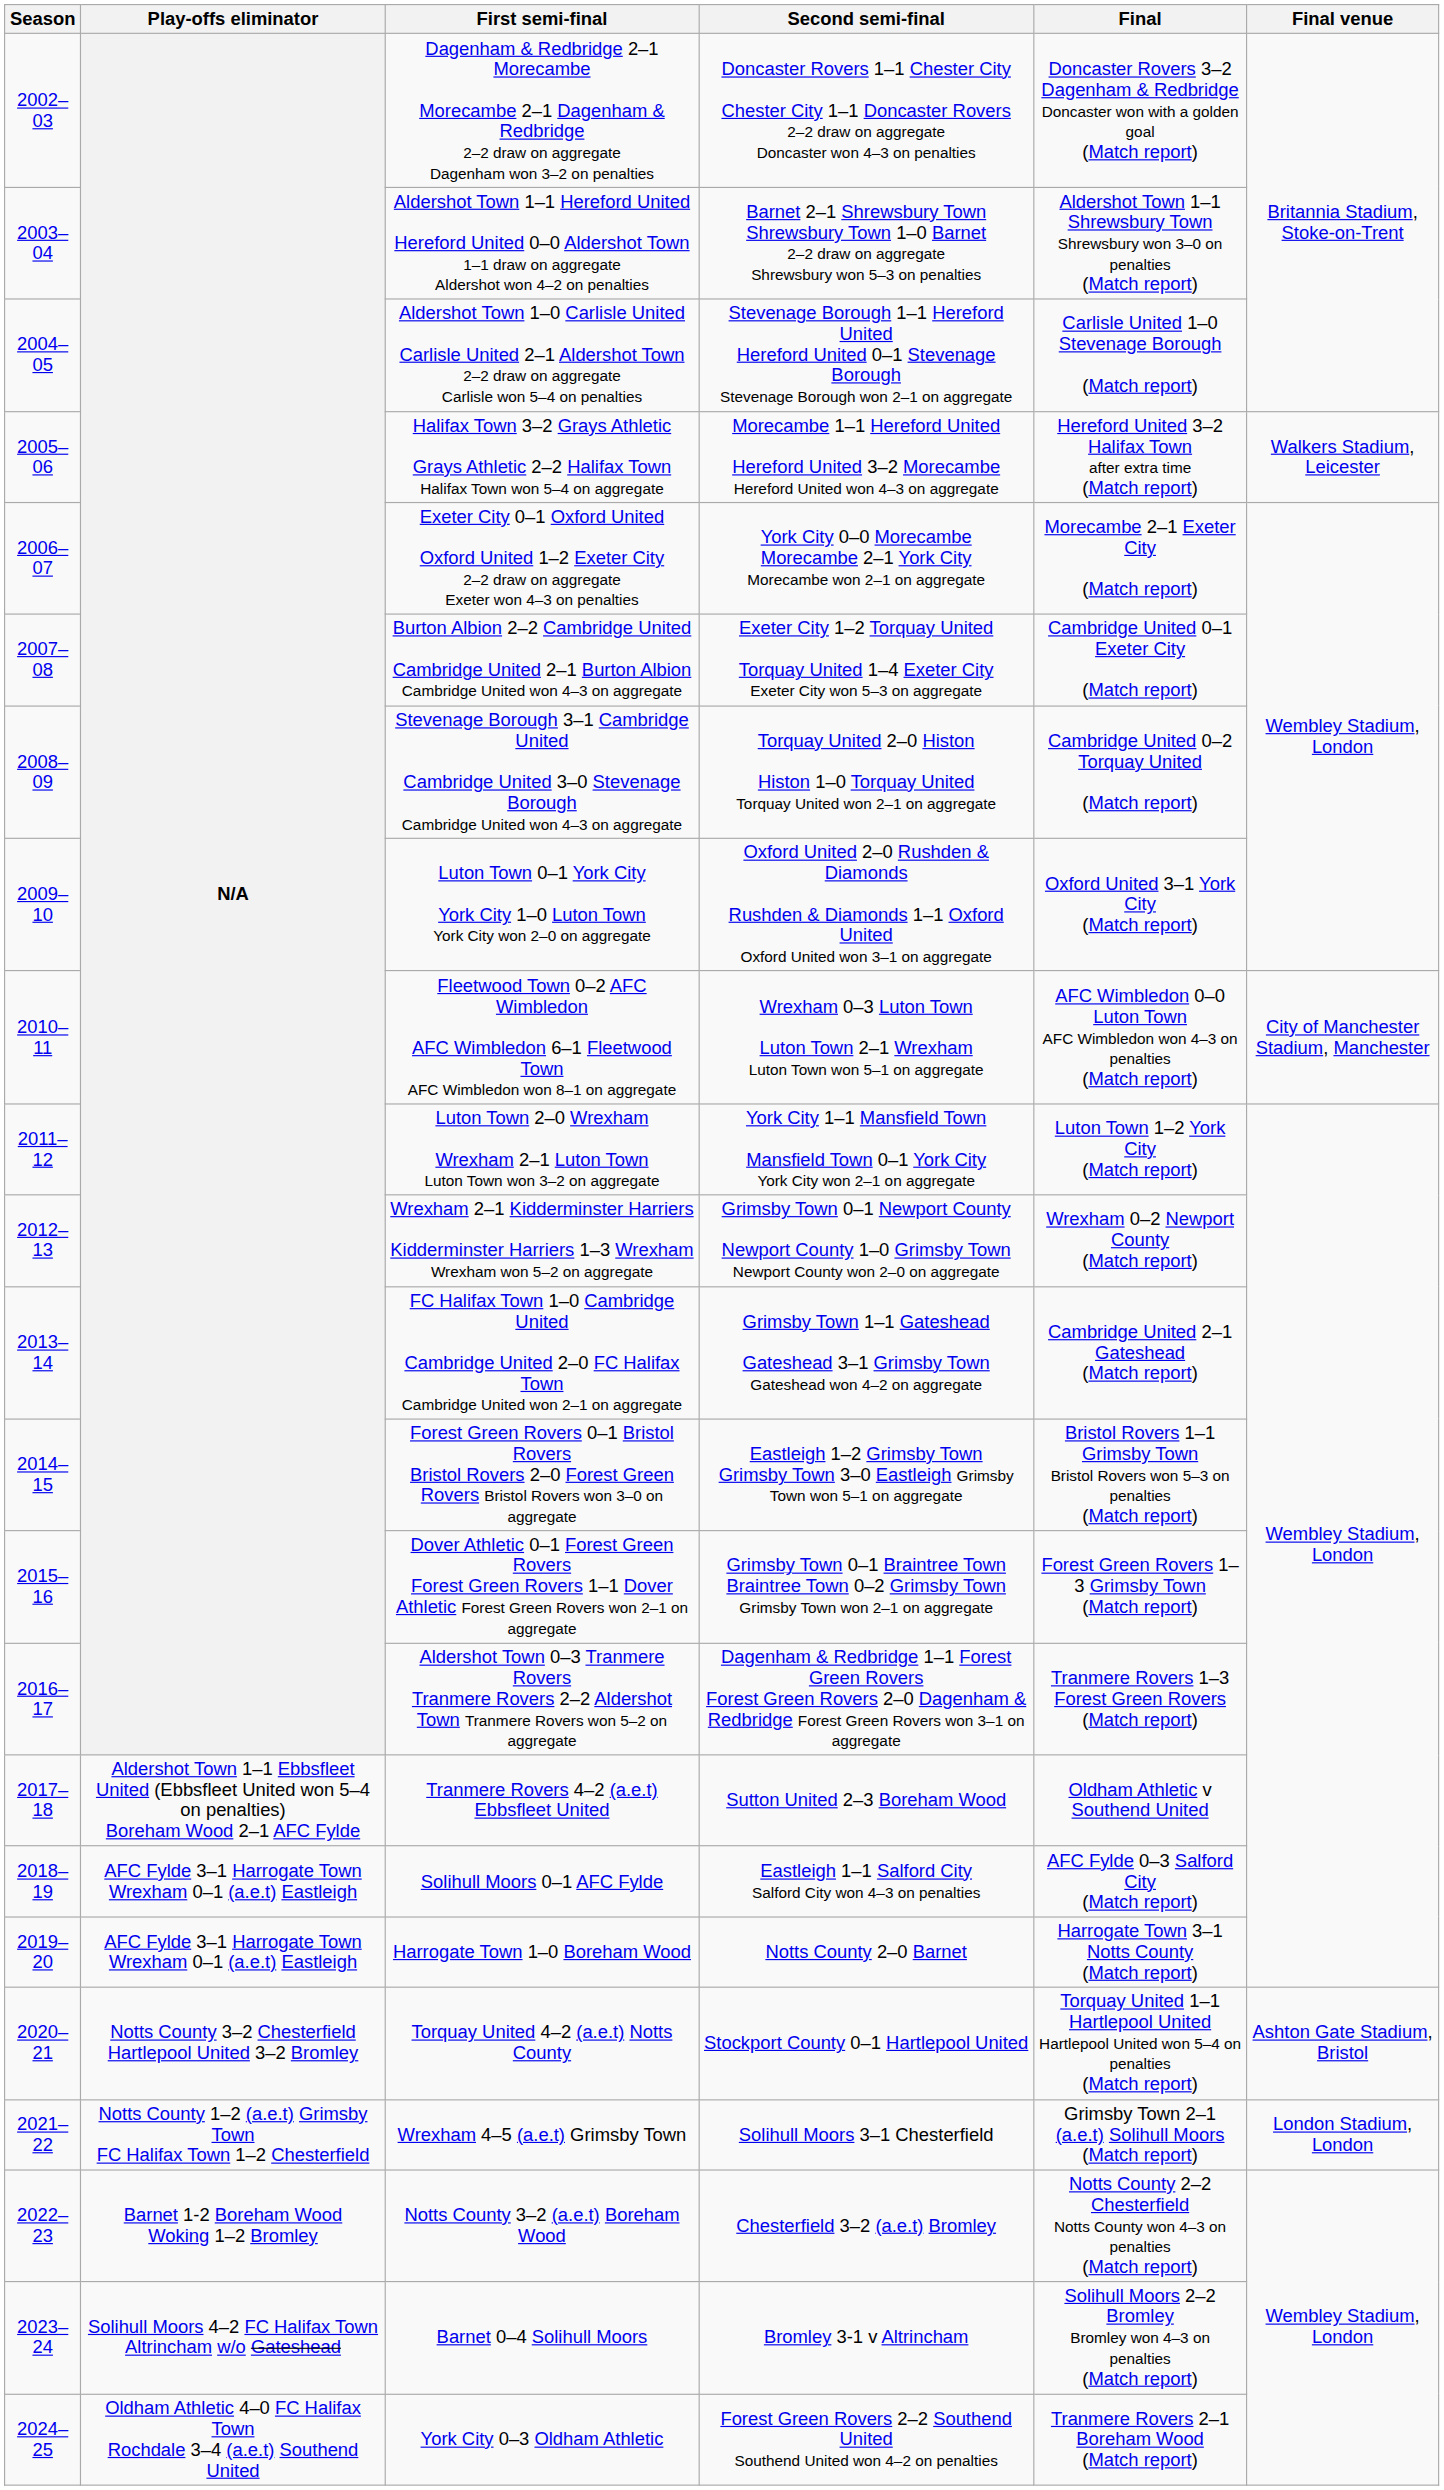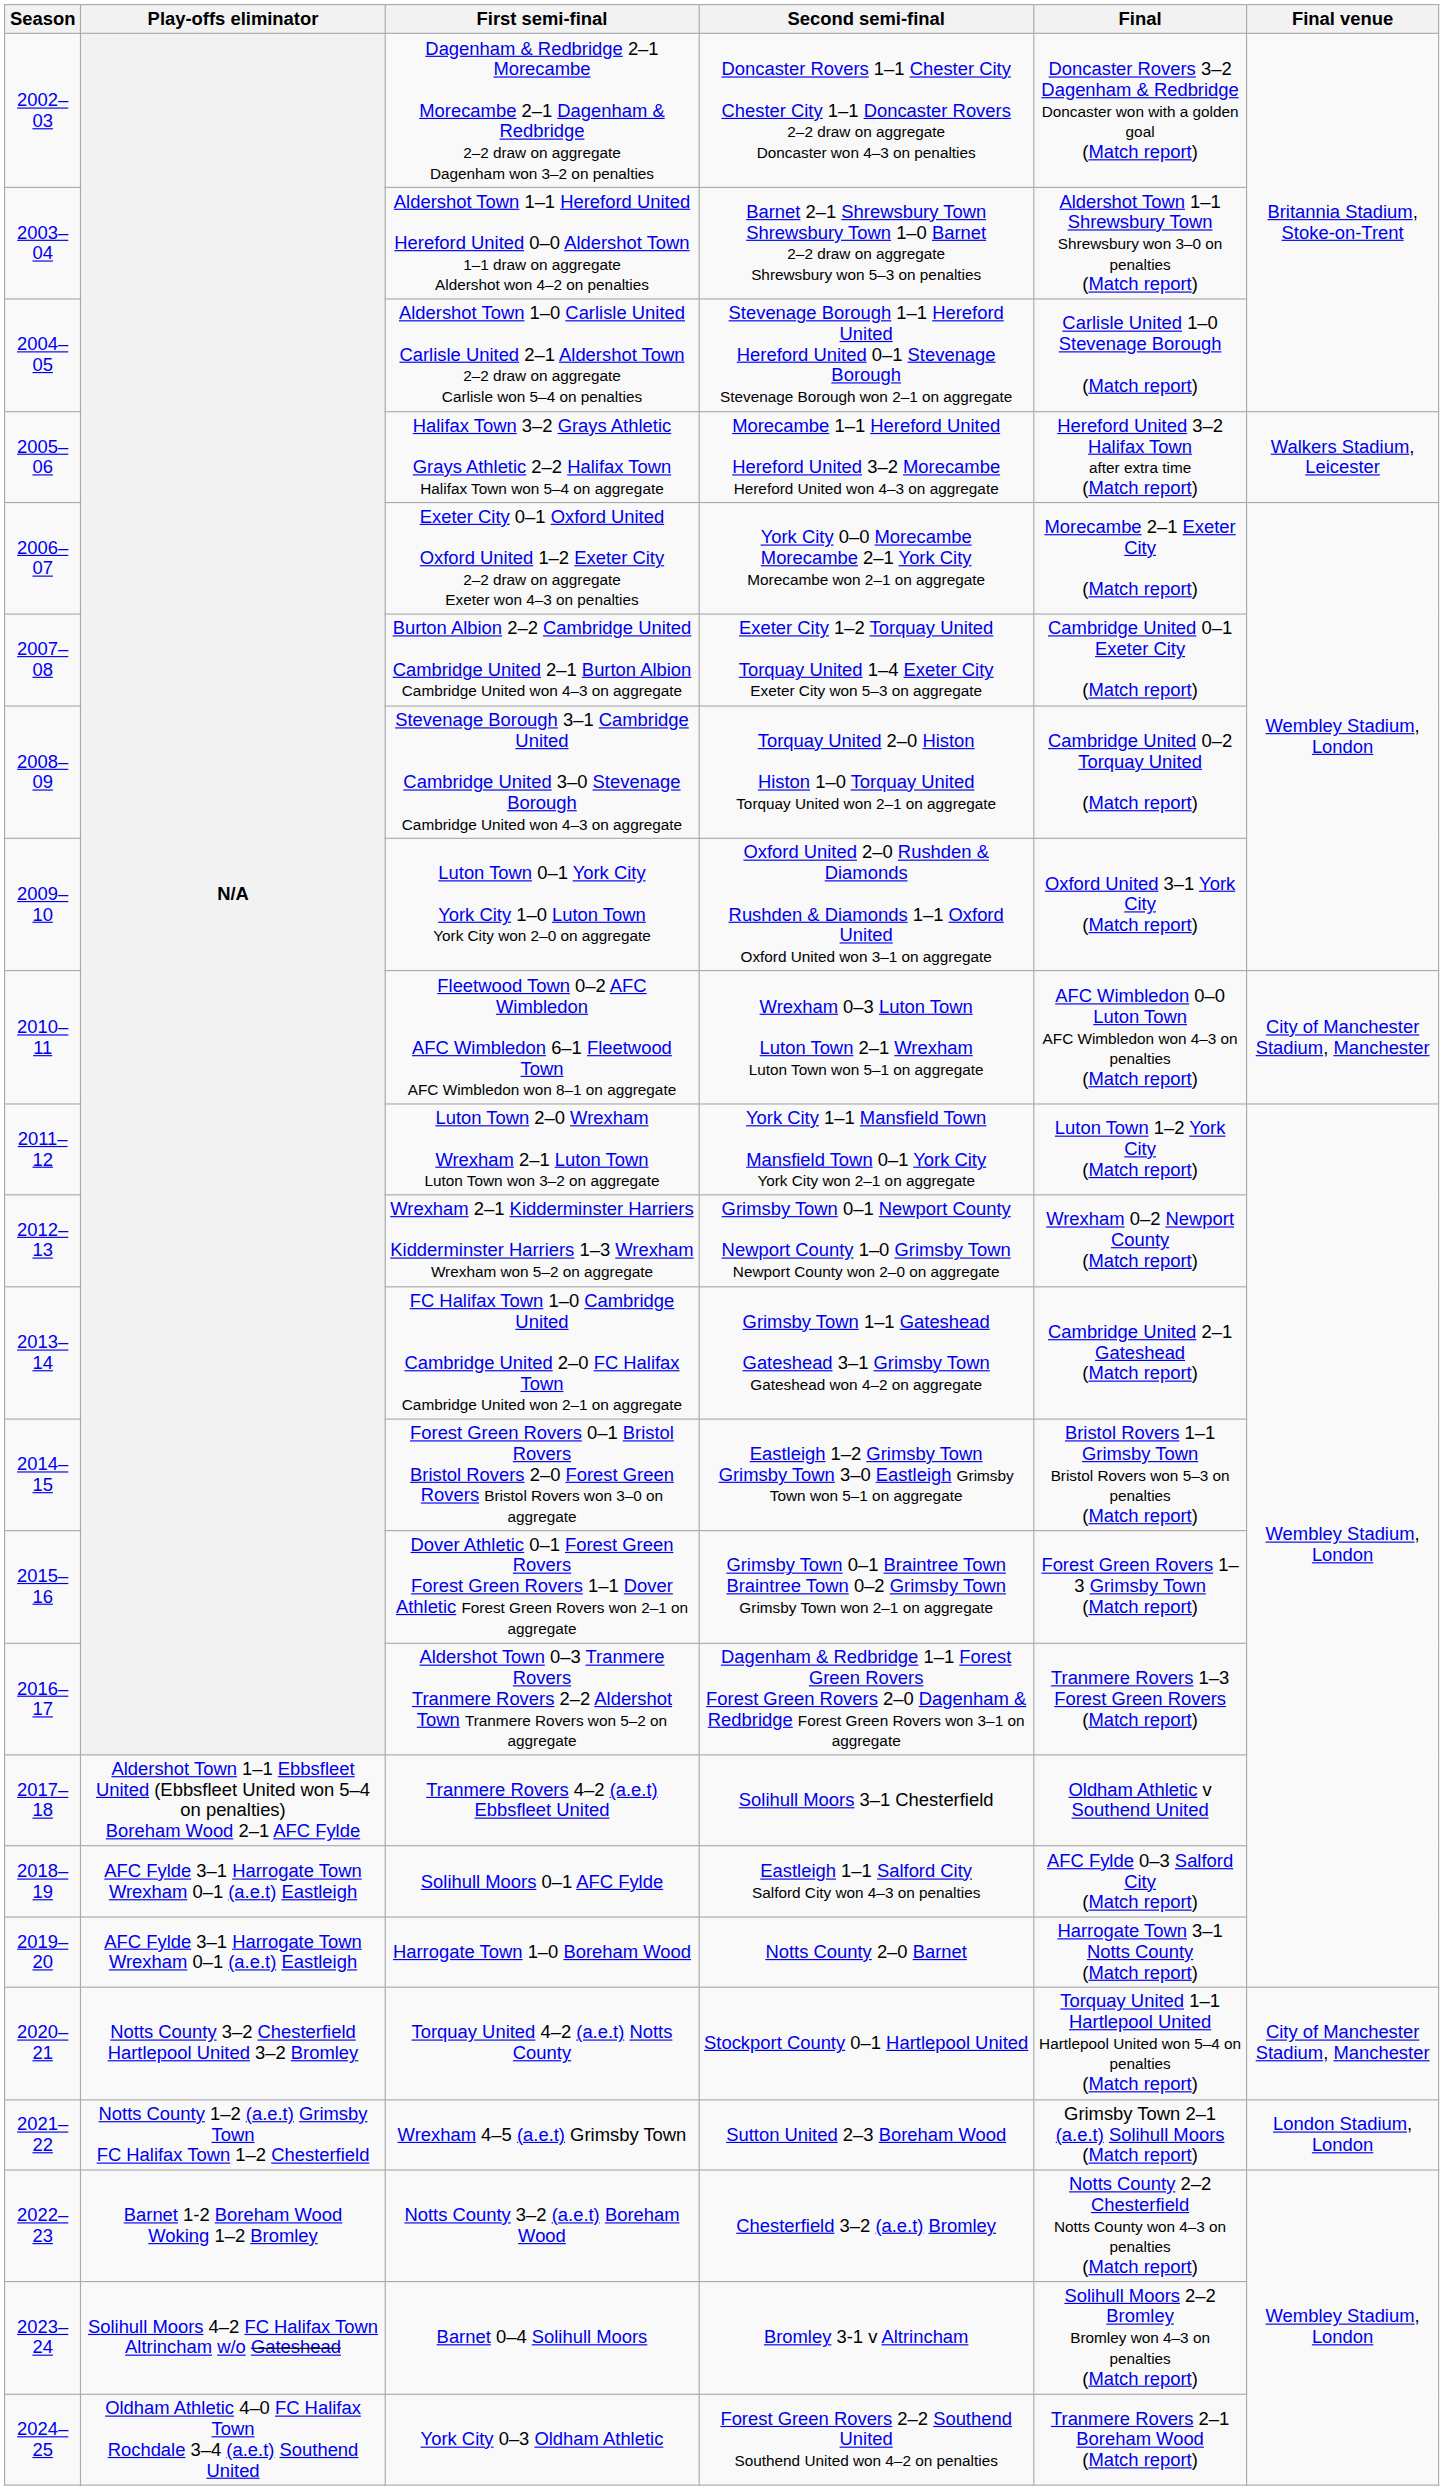(866, 1800) Sutton United 2–3 Boreham Wood -> (866, 1800) Solihull Moors 3–1 Chesterfield
(1343, 2043) Ashton Gate Stadium, Bristol -> (1343, 2043) City of Manchester Stadium, Manchester
(866, 2134) Solihull Moors 3–1 Chesterfield -> (866, 2134) Sutton United 2–3 Boreham Wood
